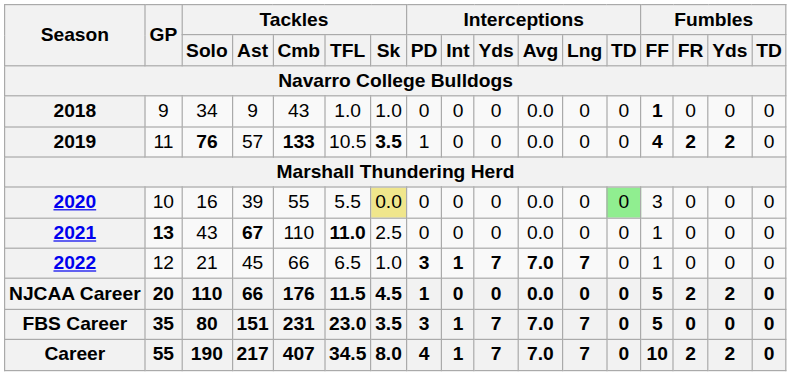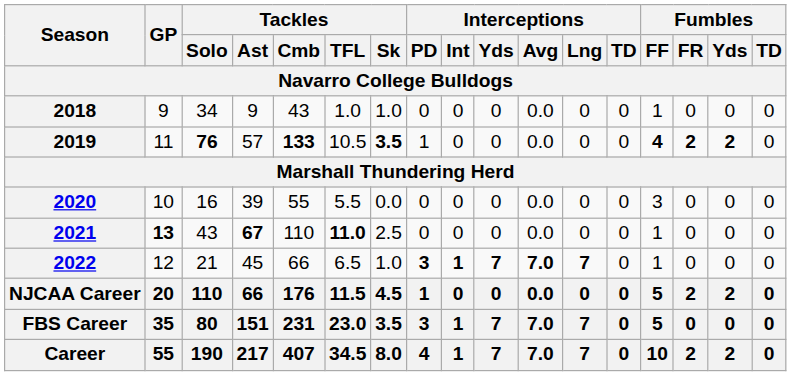(657, 111) bold -> (657, 111) normal
(389, 202) khaki background -> (389, 202) no background
(624, 202) lightgreen background -> (624, 202) no background
